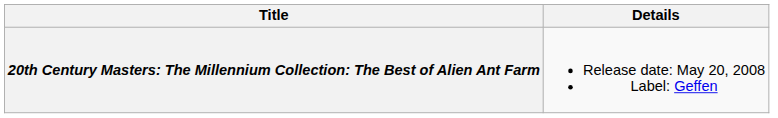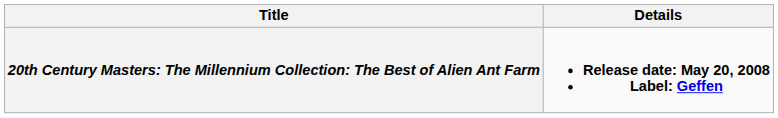(656, 78) normal -> (658, 78) bold
